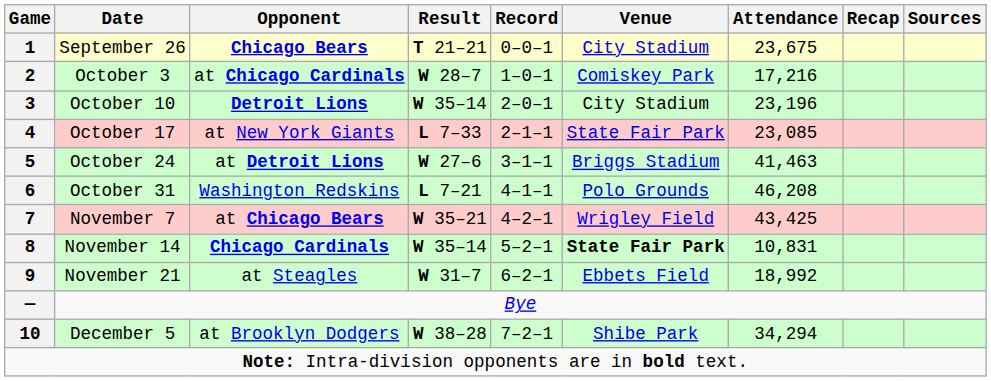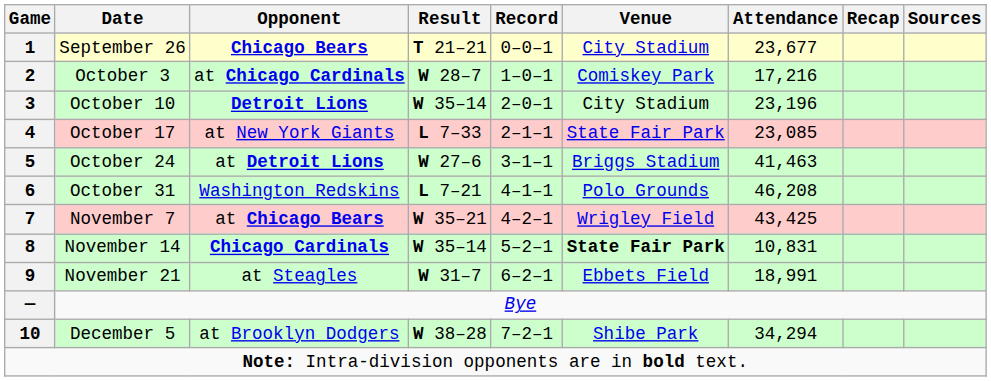(786, 48) 23,675 -> (786, 48) 23,677
(786, 276) 18,992 -> (786, 276) 18,991
